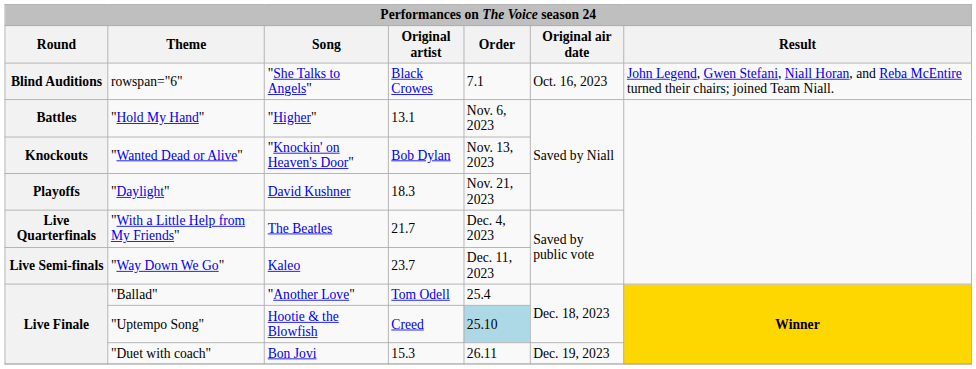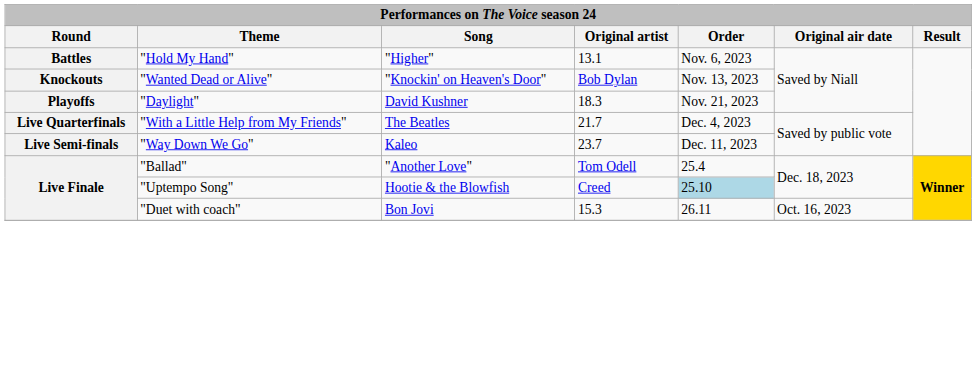- row: (147, 81)
(571, 353) Dec. 19, 2023 -> (814, 209) Oct. 16, 2023
